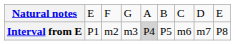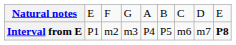(149, 31) lightgrey background -> (149, 31) no background
(222, 31) normal -> (222, 31) bold
